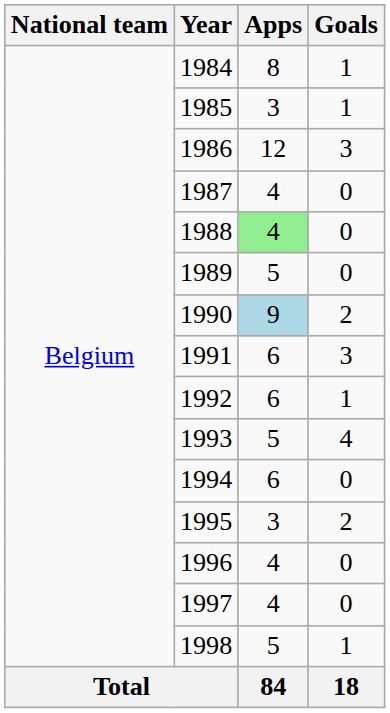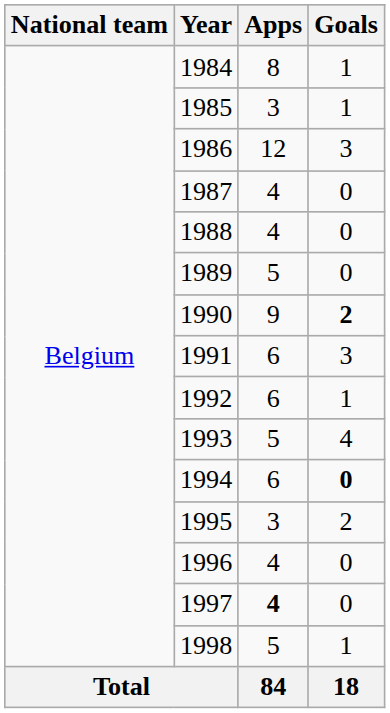(273, 231) lightgreen background -> (273, 231) no background
(273, 314) lightblue background -> (273, 314) no background
(346, 314) normal -> (346, 314) bold
(346, 480) normal -> (346, 480) bold
(273, 604) normal -> (273, 604) bold
